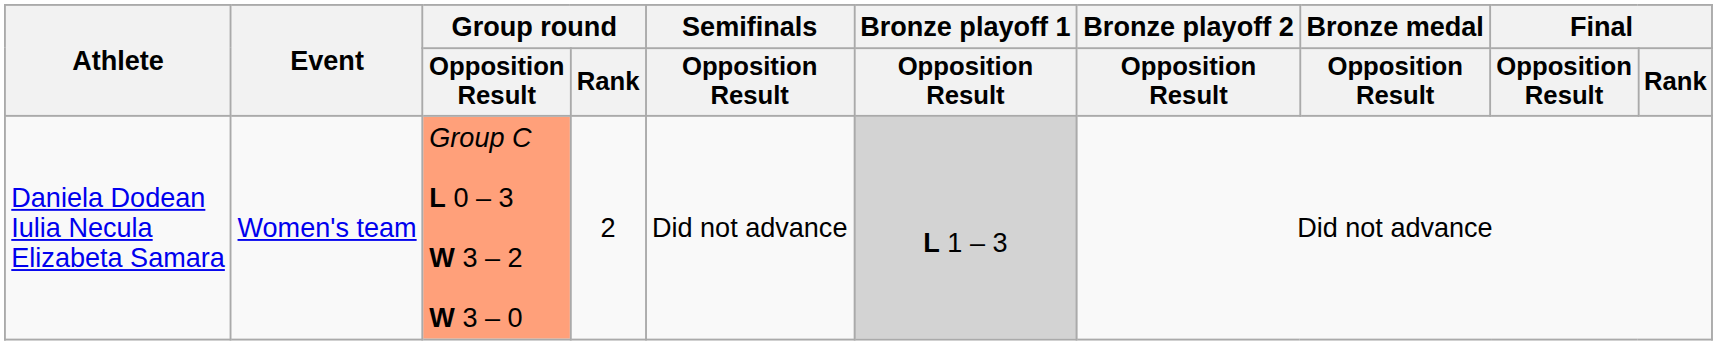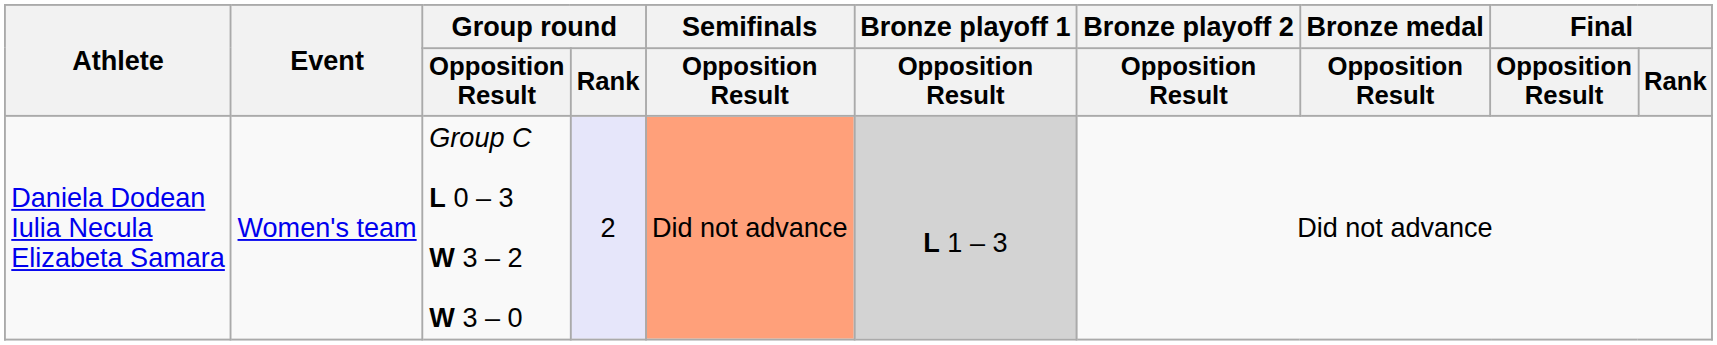(480, 228) lightsalmon background -> (480, 228) no background
(608, 228) no background -> (608, 228) lavender background
(750, 228) no background -> (750, 228) lightsalmon background
